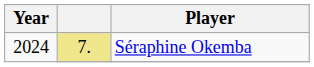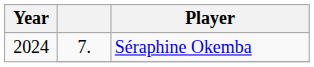(84, 47) khaki background -> (84, 47) no background
